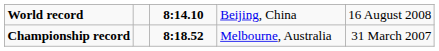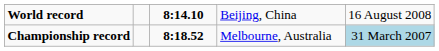(391, 35) no background -> (391, 35) lightblue background
